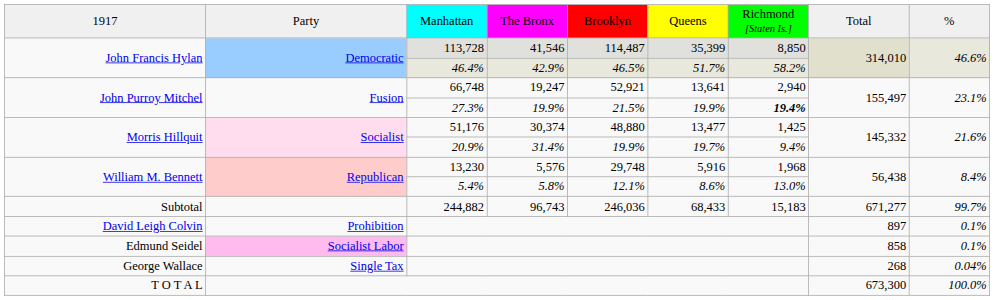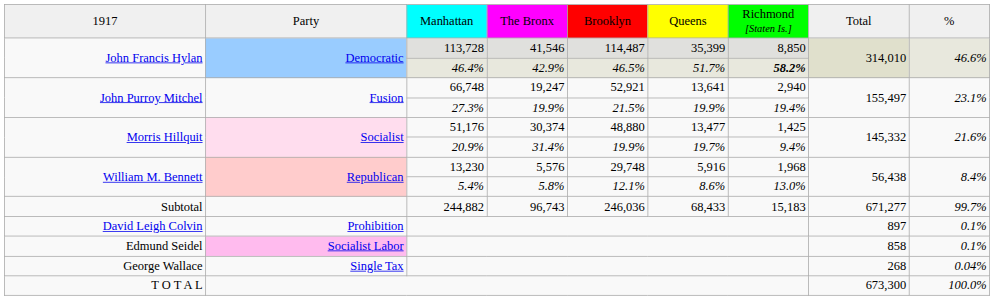(790, 68) normal -> (790, 68) bold
(790, 107) bold -> (790, 107) normal
